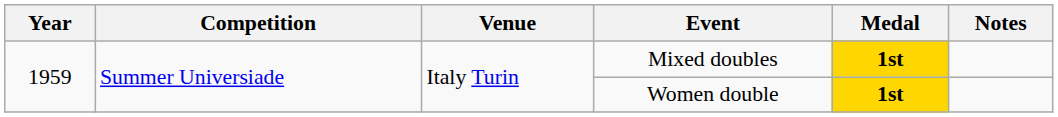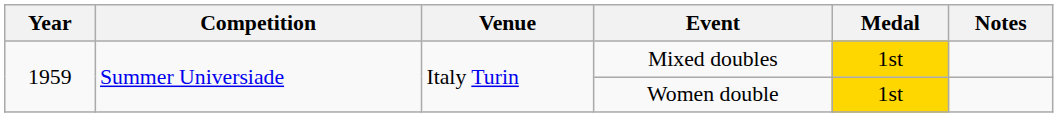(890, 58) bold -> (890, 58) normal
(890, 94) bold -> (890, 94) normal
